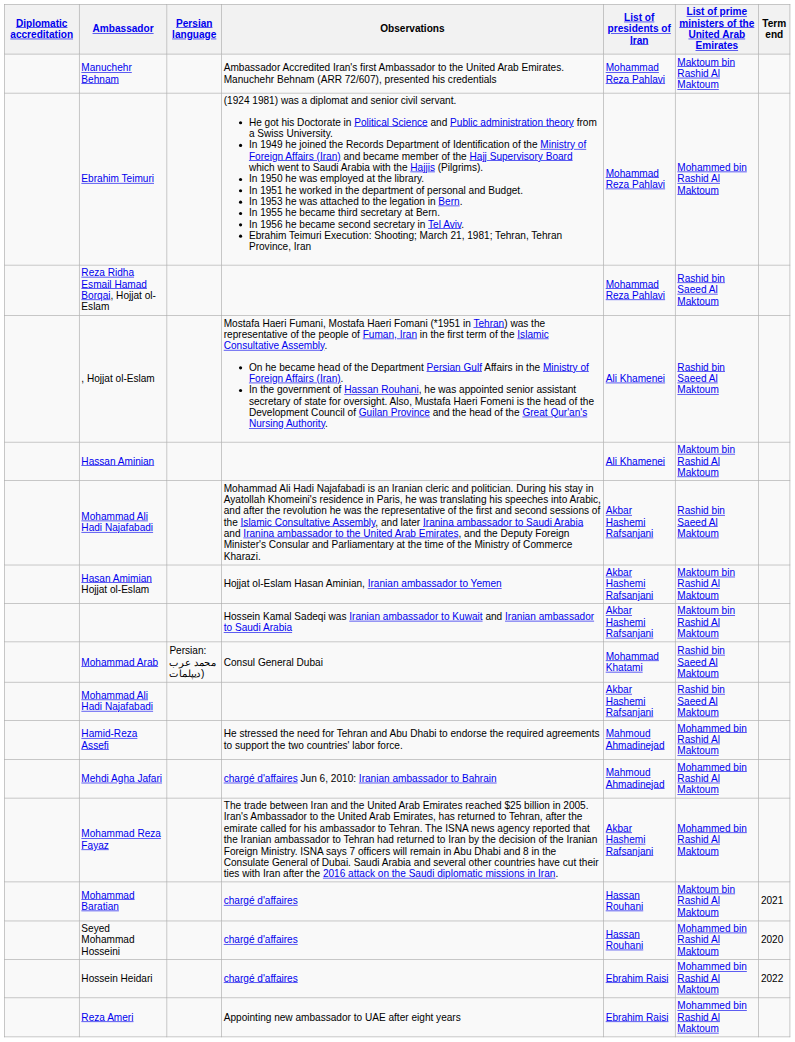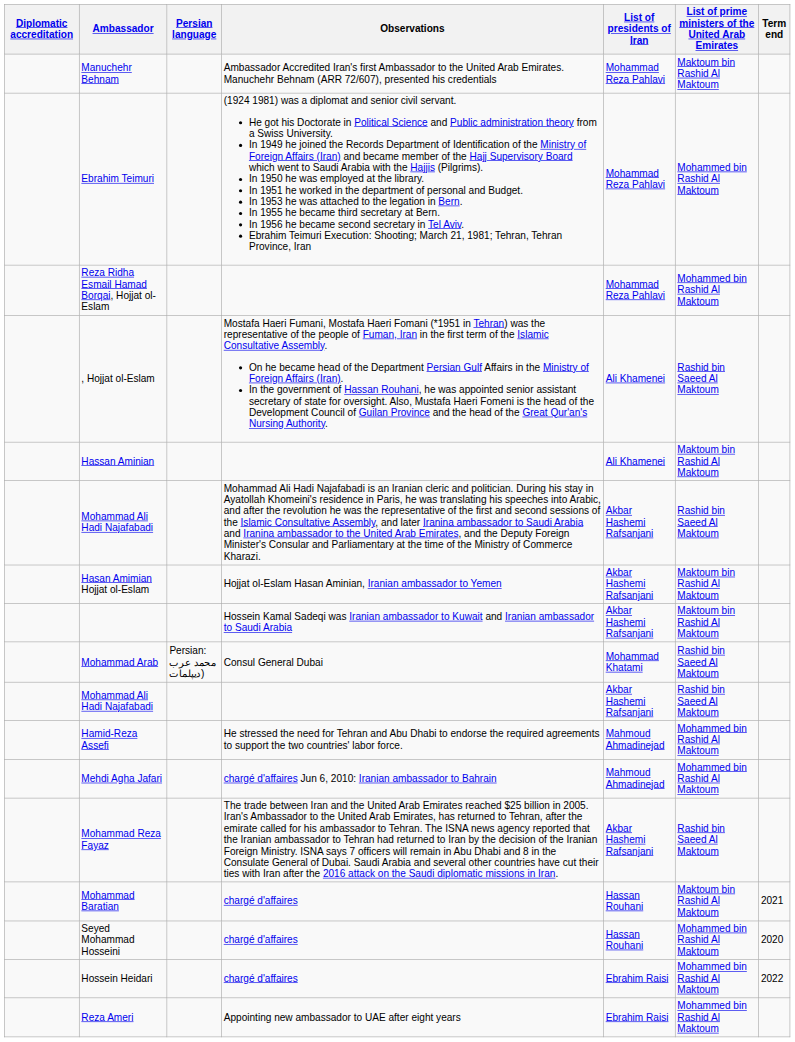(701, 290) Rashid bin Saeed Al Maktoum -> (712, 290) Mohammed bin Rashid Al Maktoum
(712, 840) Mohammed bin Rashid Al Maktoum -> (701, 840) Rashid bin Saeed Al Maktoum
